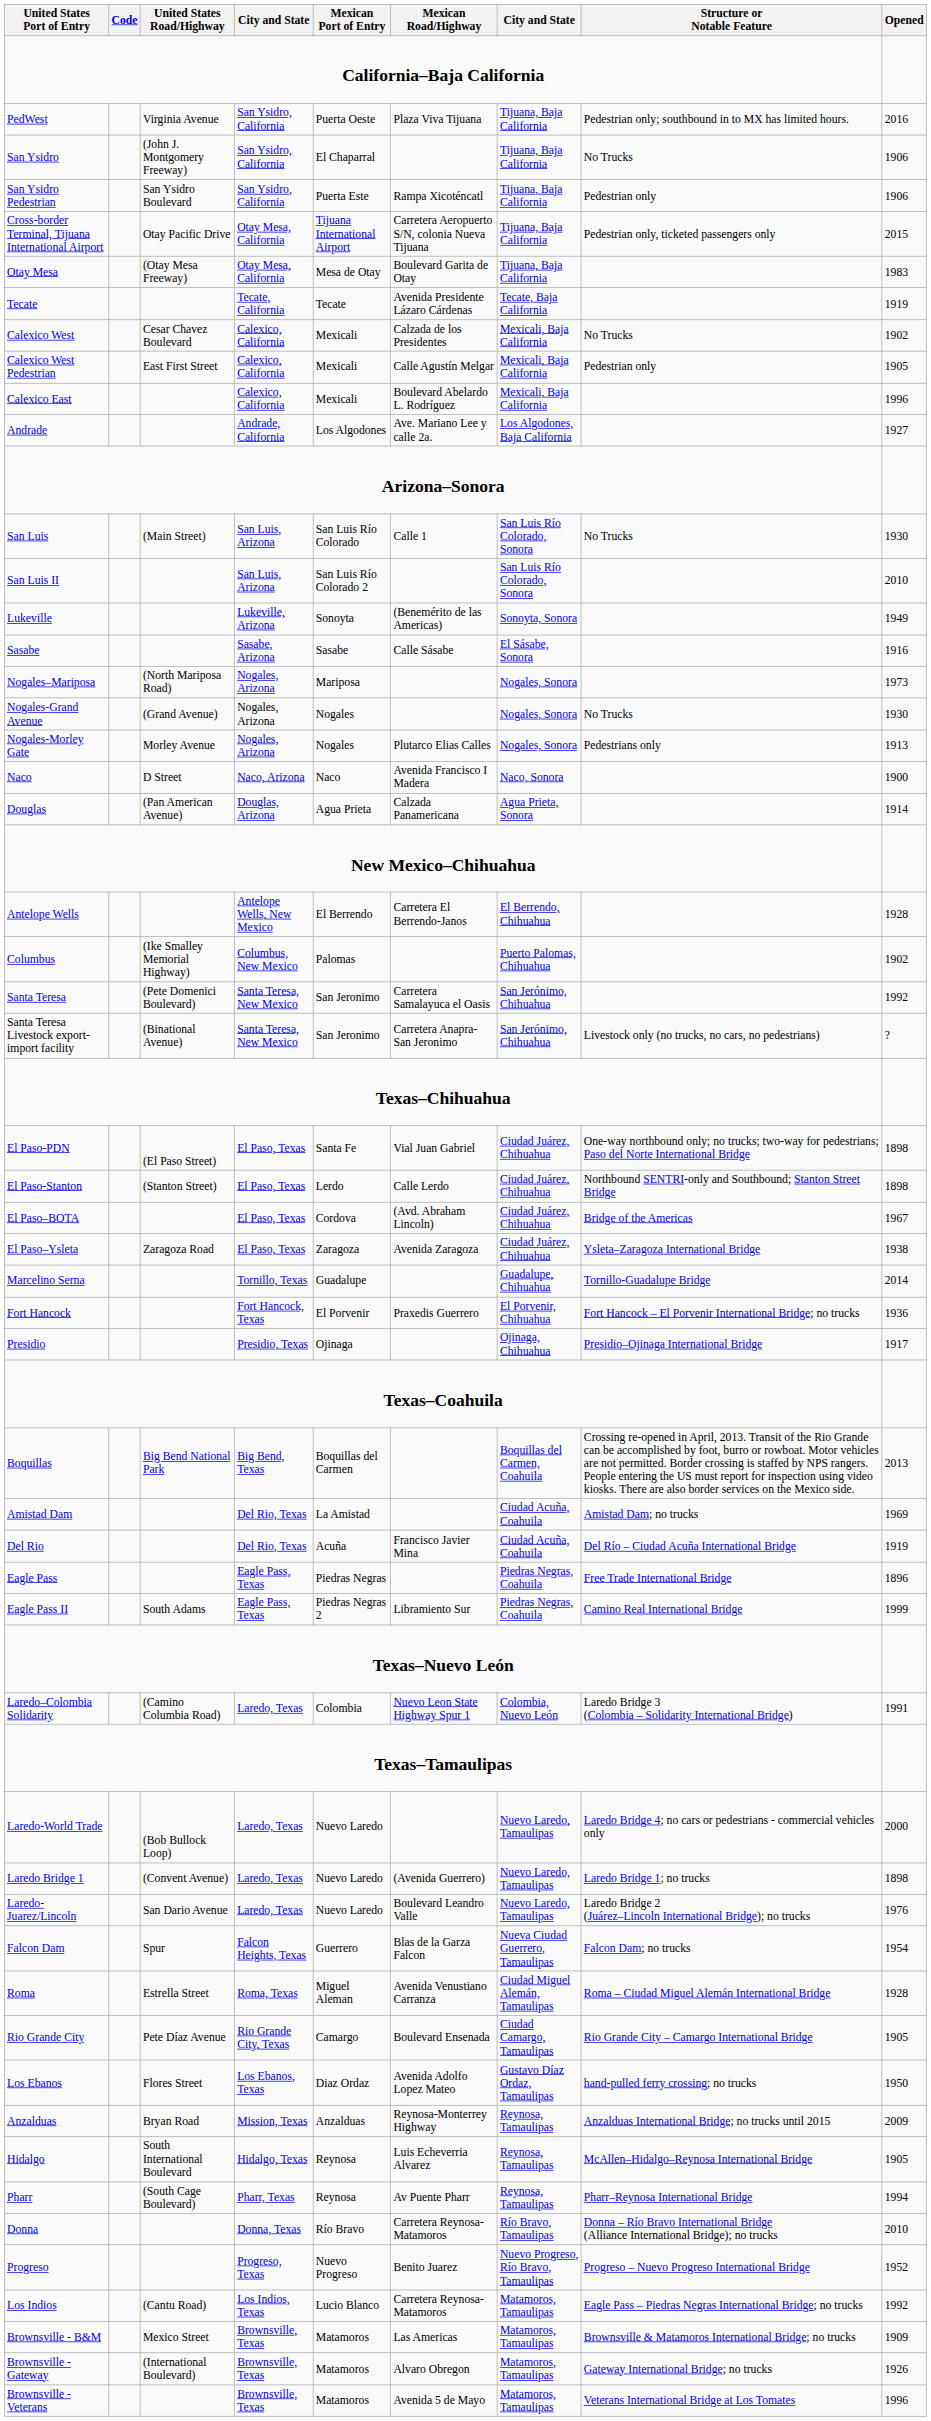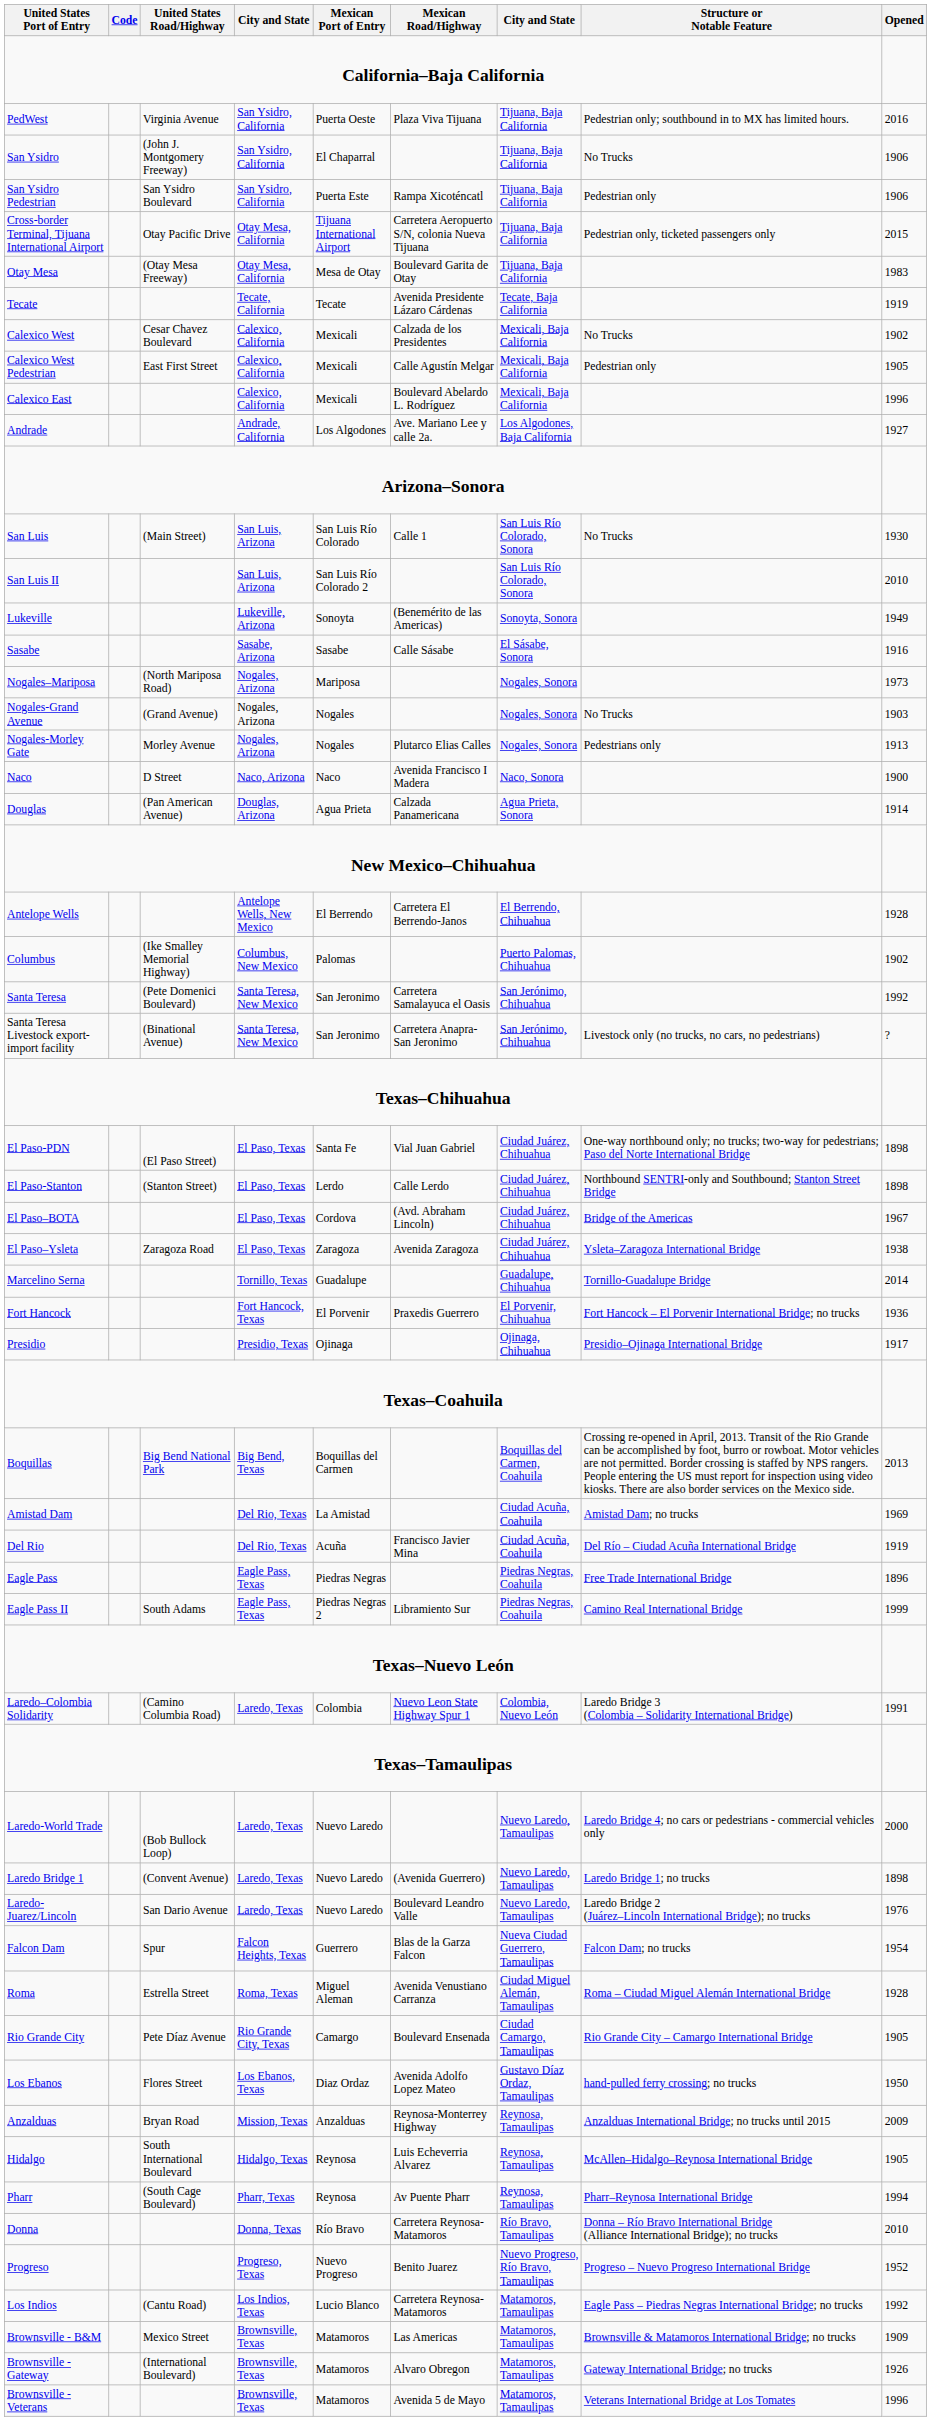(896, 714) 1930 -> (896, 714) 1903
